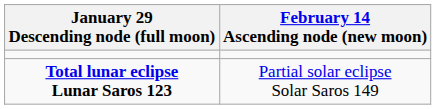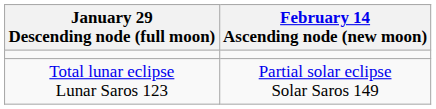(112, 81) bold -> (112, 81) normal
